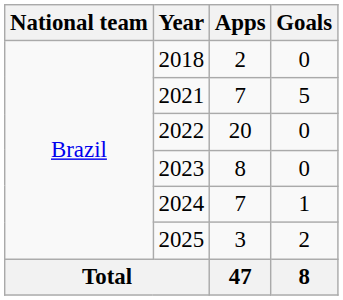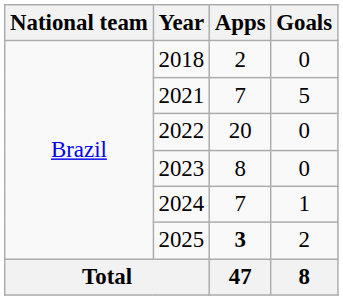(240, 240) normal -> (240, 240) bold
